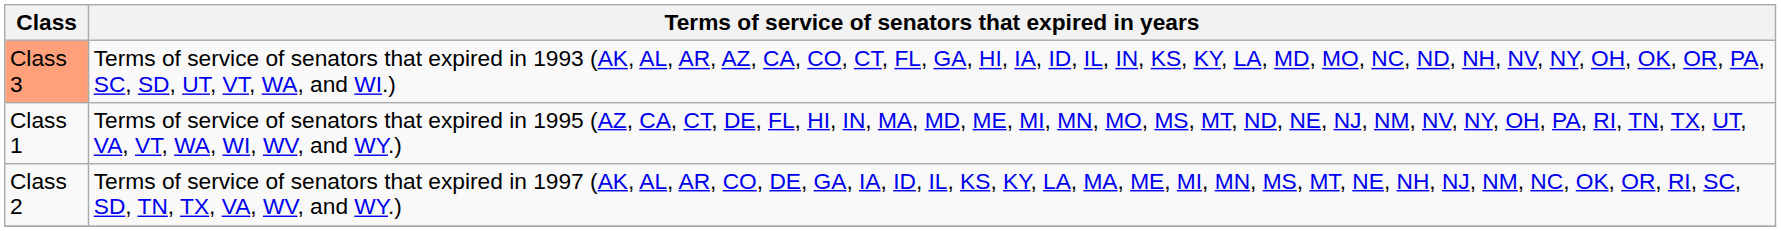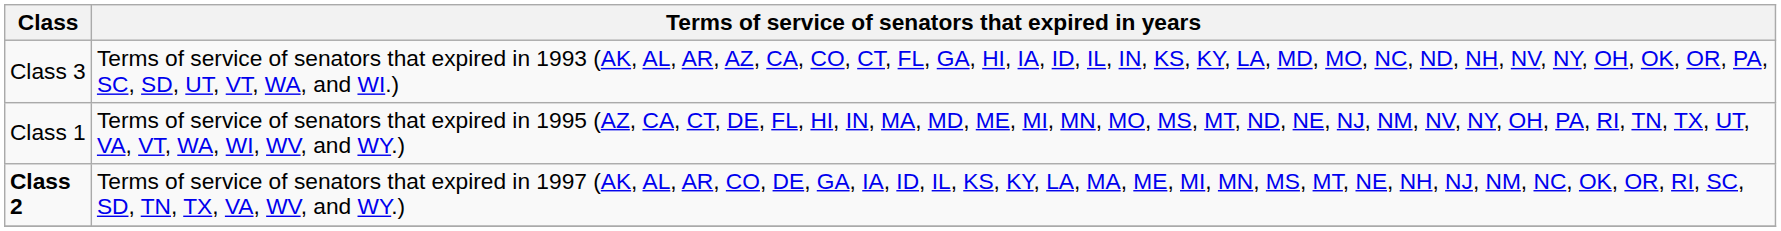(38, 71) lightsalmon background -> (48, 71) no background
(38, 194) normal -> (40, 194) bold
